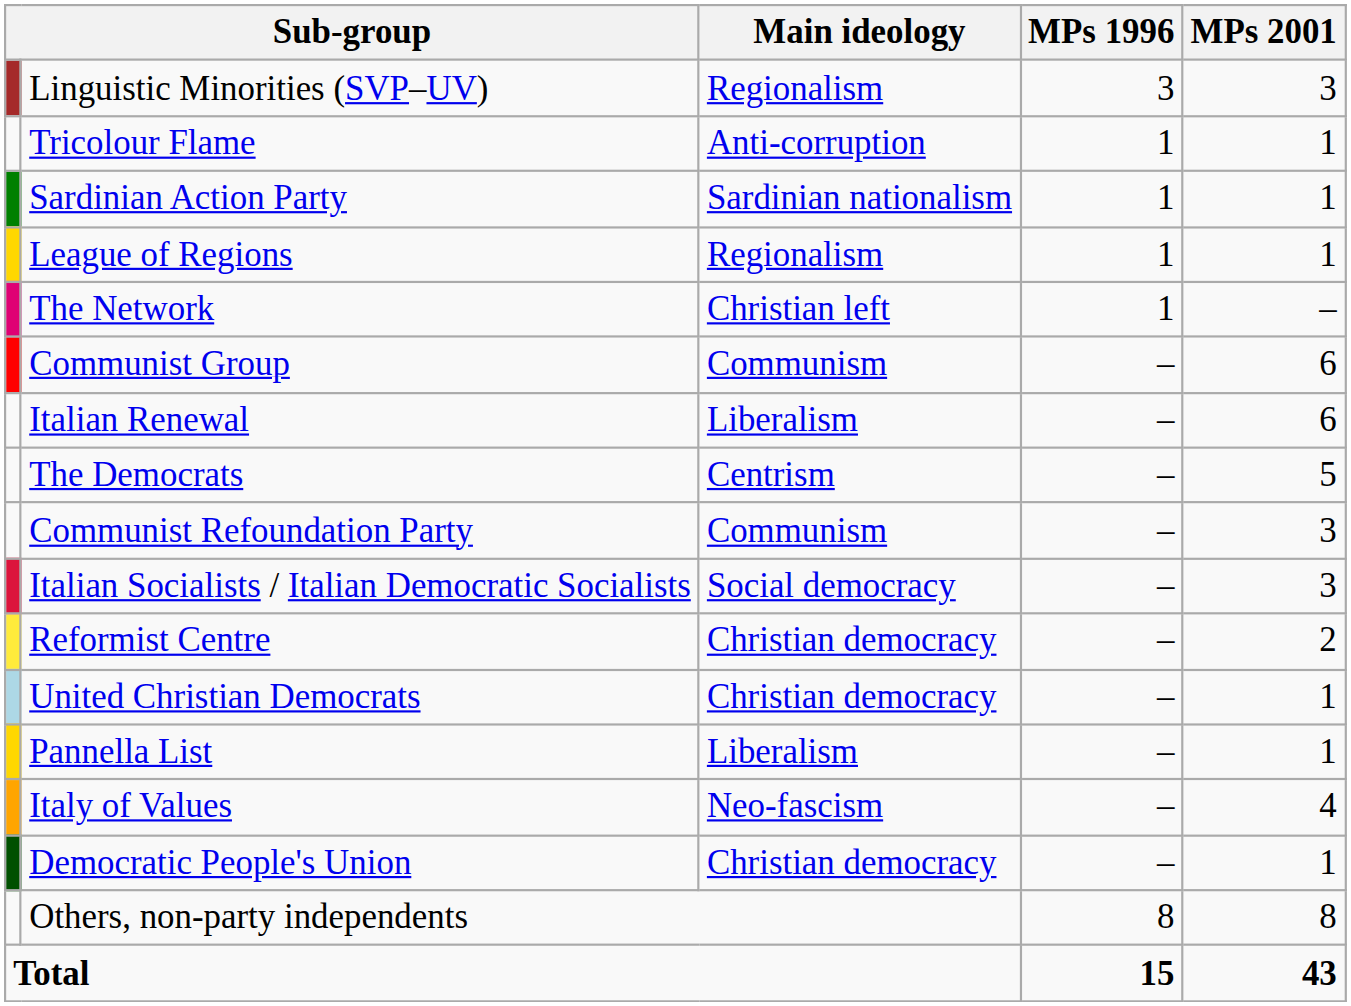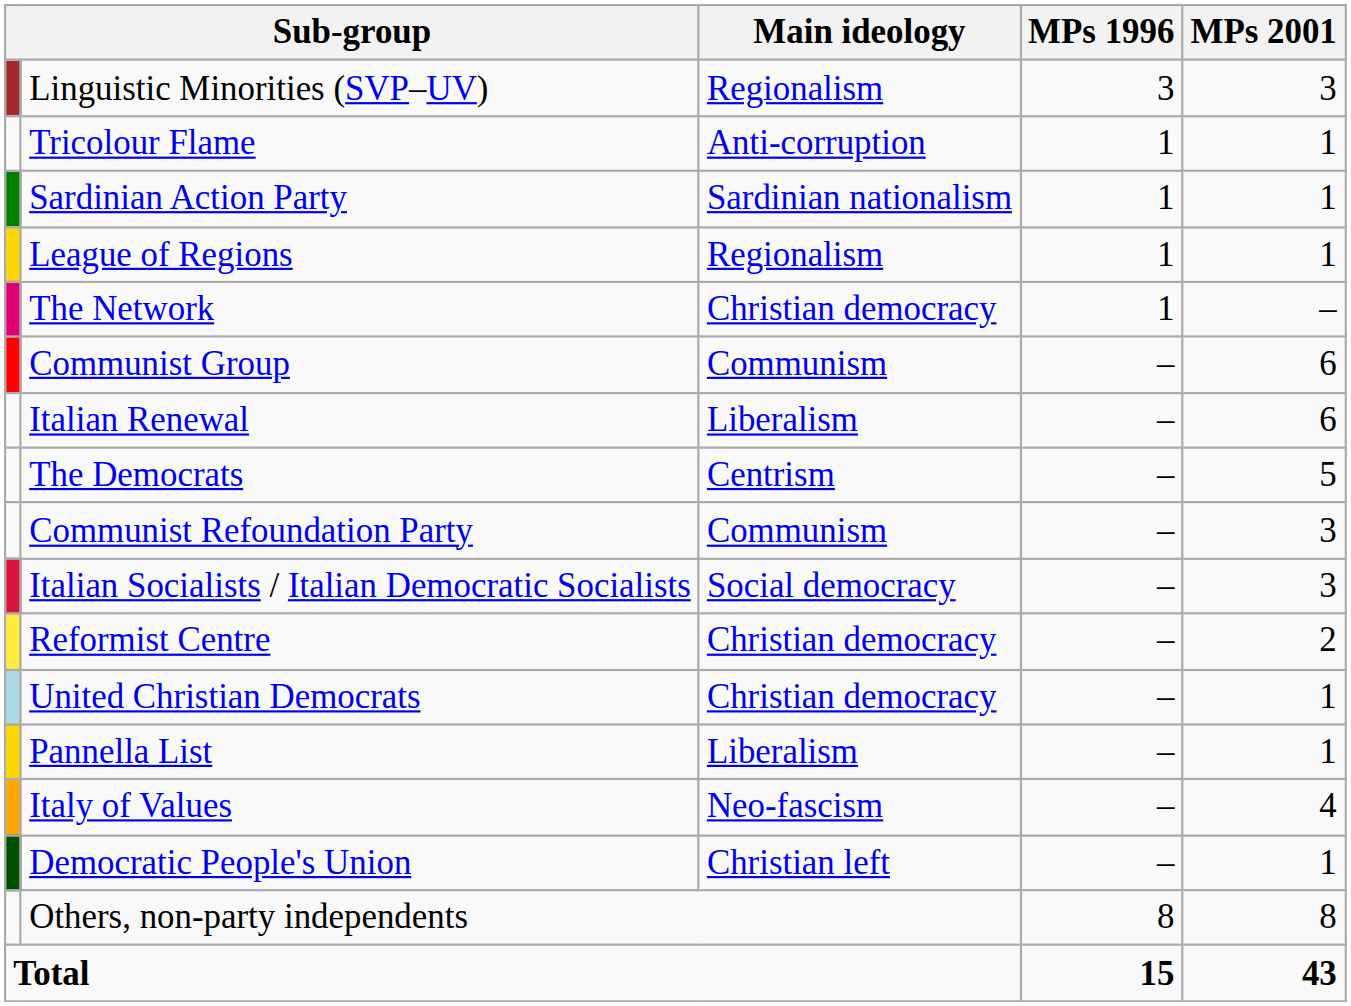(798, 308) Christian left -> (852, 308) Christian democracy
(852, 861) Christian democracy -> (798, 861) Christian left
